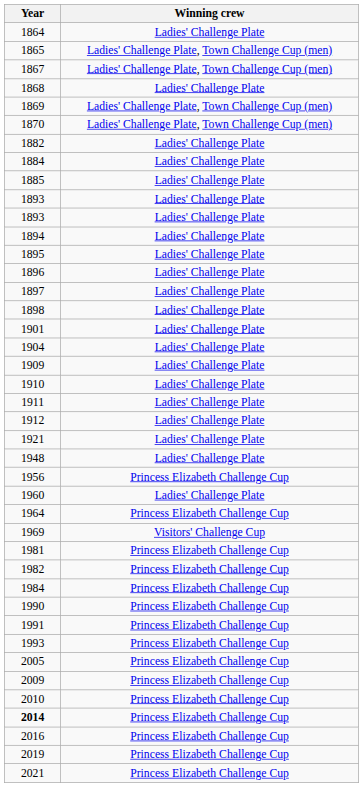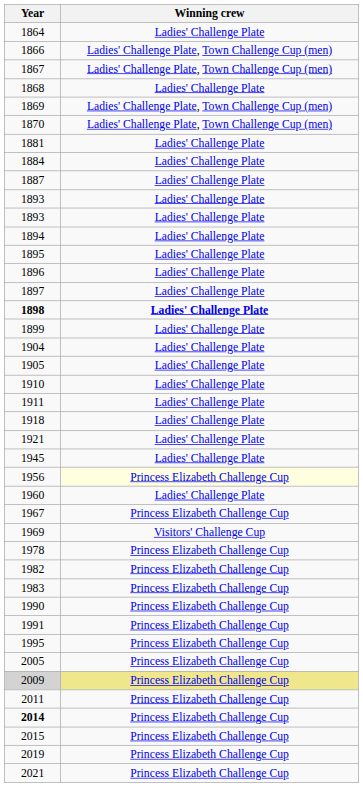(33, 50) 1865 -> (33, 50) 1866
(33, 143) 1882 -> (33, 143) 1881
(33, 180) 1885 -> (33, 180) 1887
(33, 310) normal -> (33, 310) bold
(210, 310) normal -> (210, 310) bold
(33, 328) 1901 -> (33, 328) 1899
(33, 365) 1909 -> (33, 365) 1905
(33, 421) 1912 -> (33, 421) 1918
(33, 458) 1948 -> (33, 458) 1945
(210, 476) no background -> (210, 476) lightyellow background
(33, 513) 1964 -> (33, 513) 1967
(33, 550) 1981 -> (33, 550) 1978
(33, 587) 1984 -> (33, 587) 1983
(33, 643) 1993 -> (33, 643) 1995
(33, 680) no background -> (33, 680) lightgrey background
(210, 680) no background -> (210, 680) khaki background
(33, 699) 2010 -> (33, 699) 2011
(33, 736) 2016 -> (33, 736) 2015
